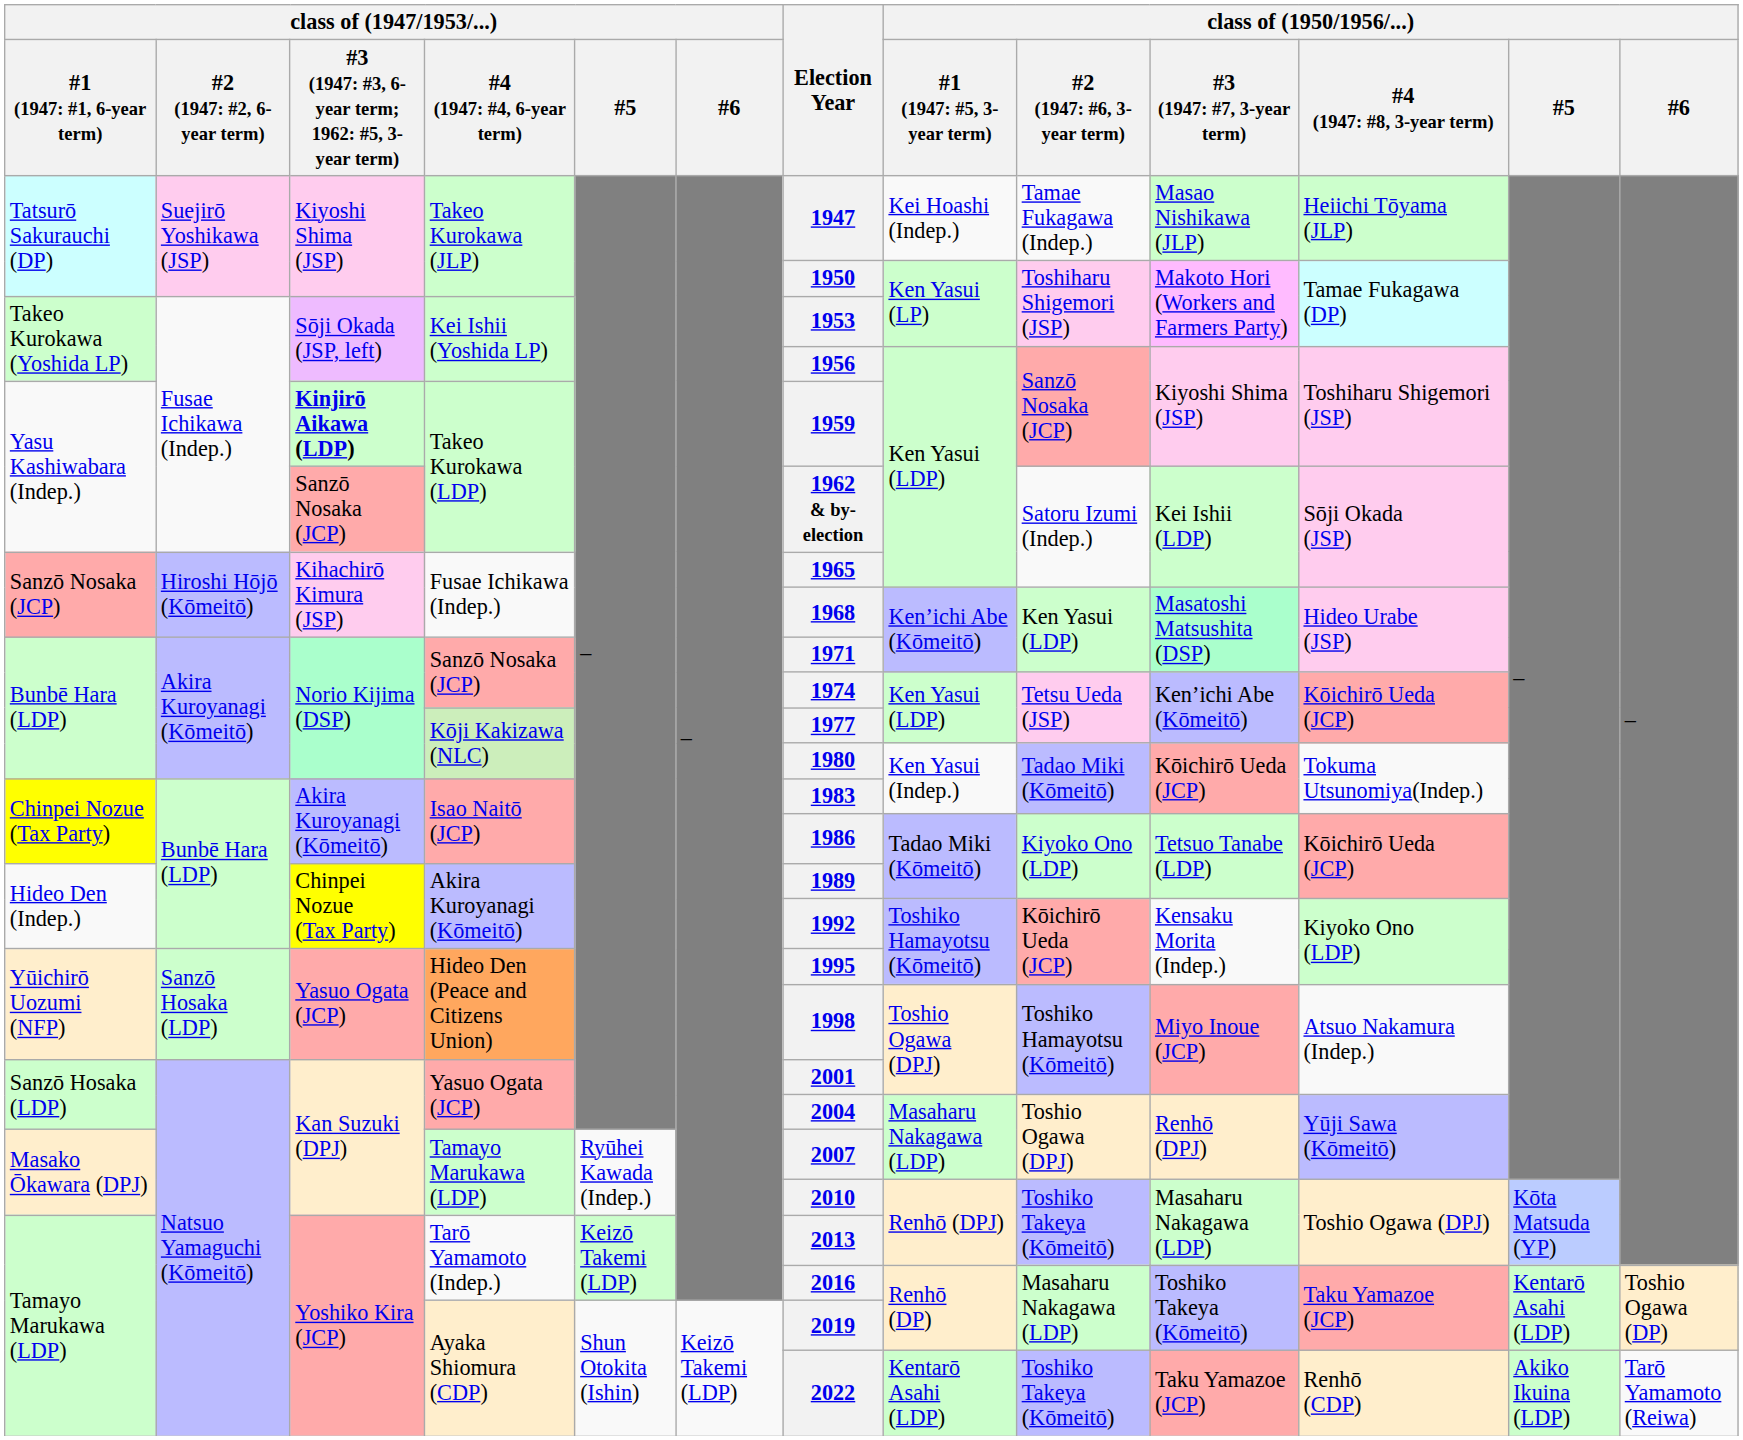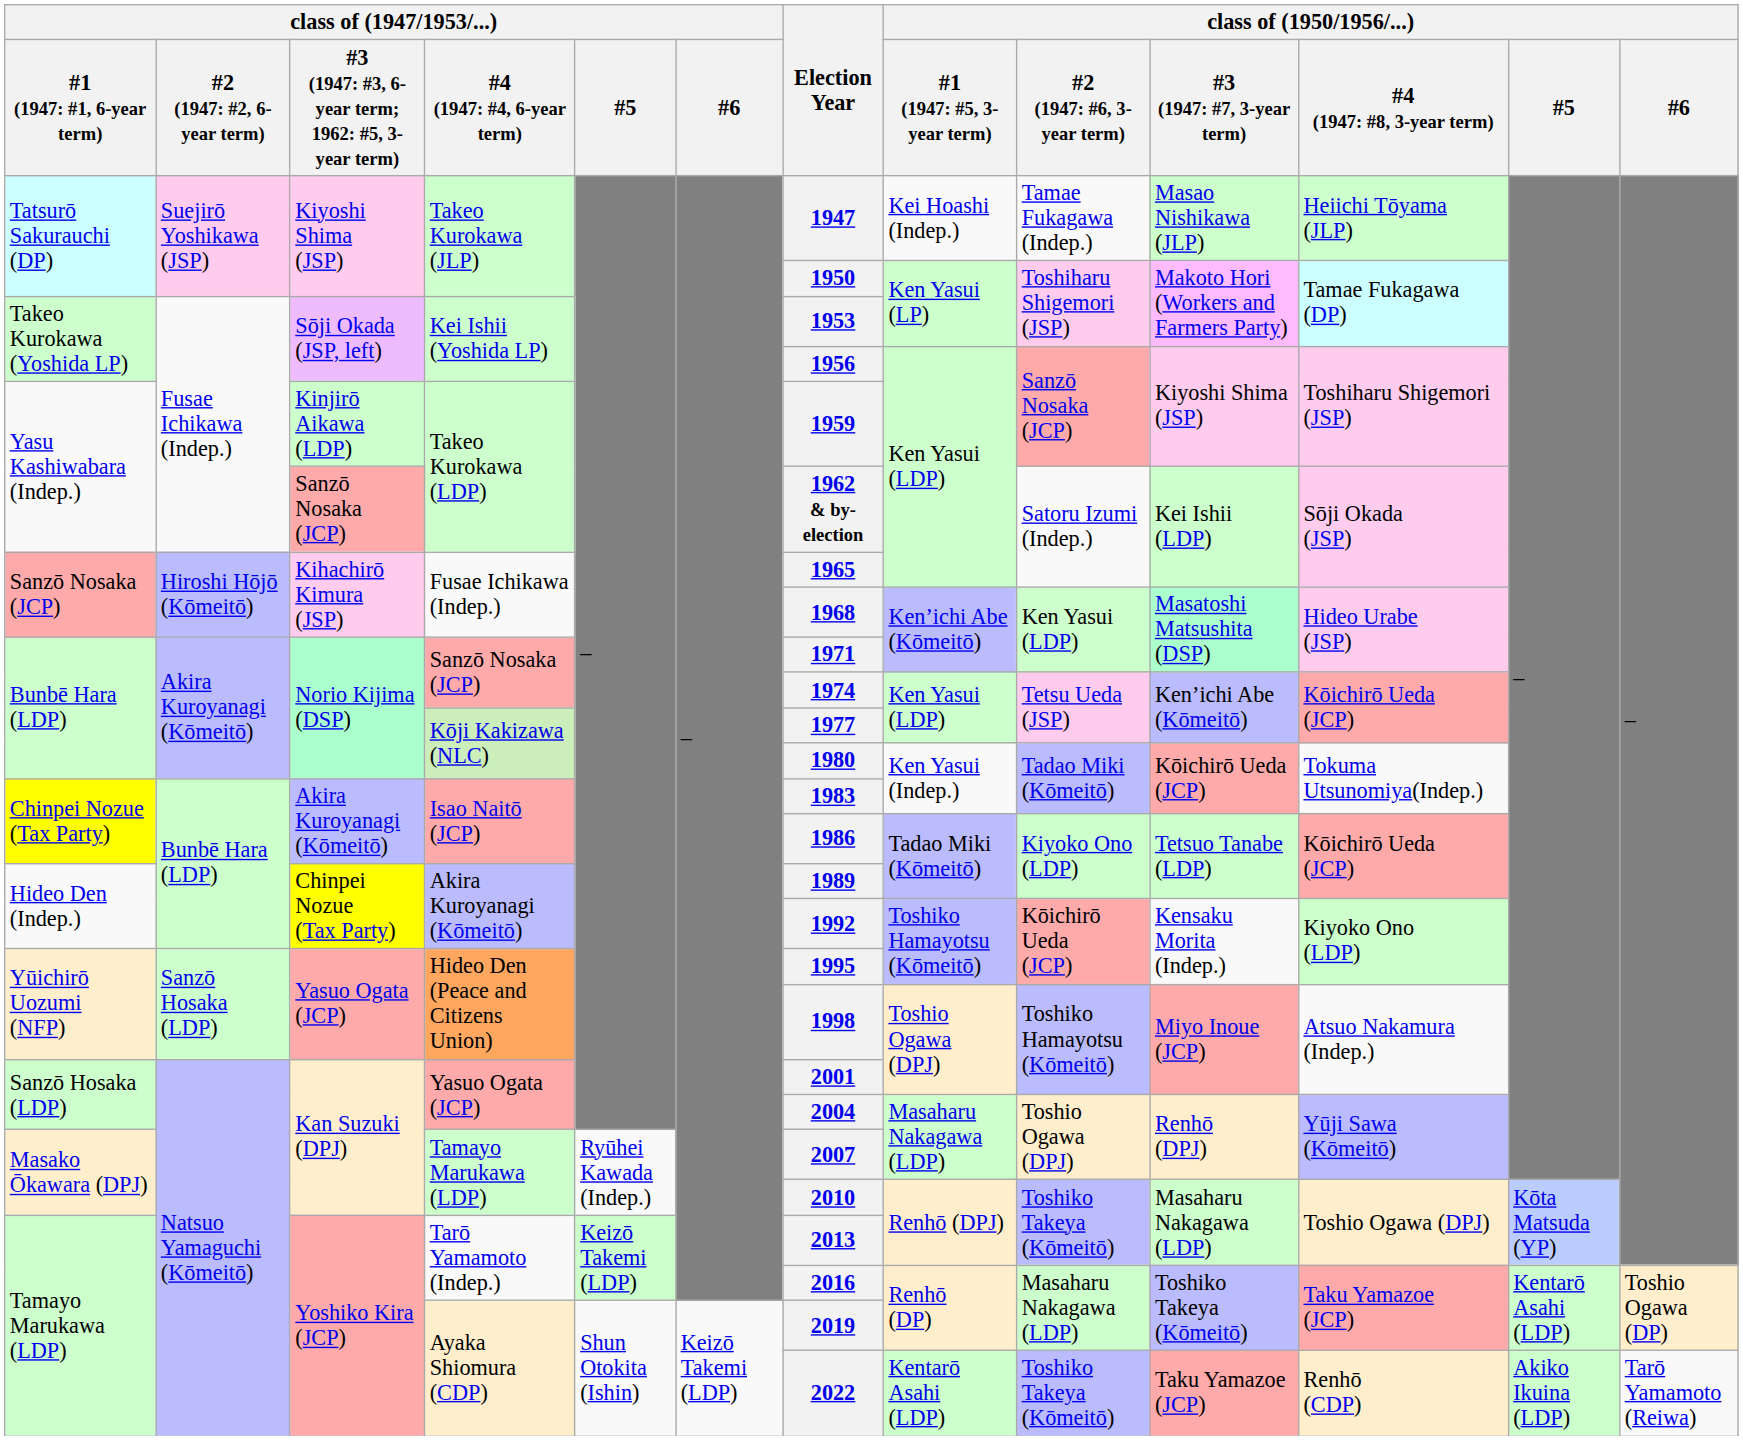(332, 423) bold -> (330, 423) normal
